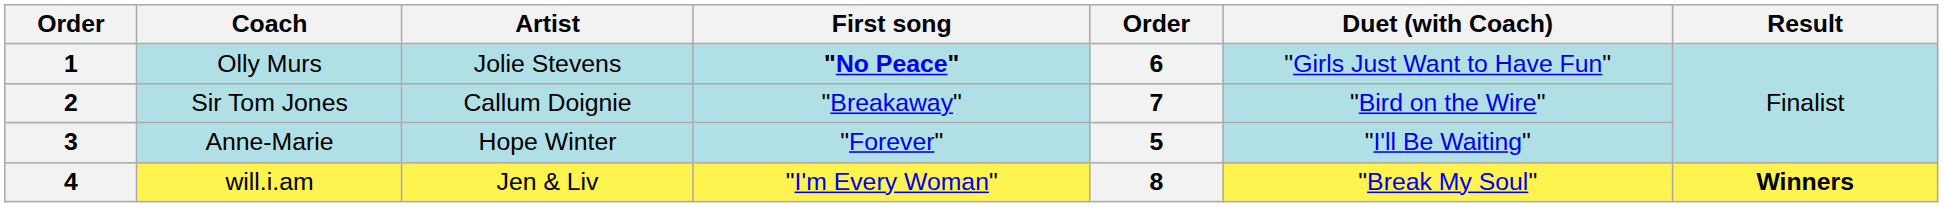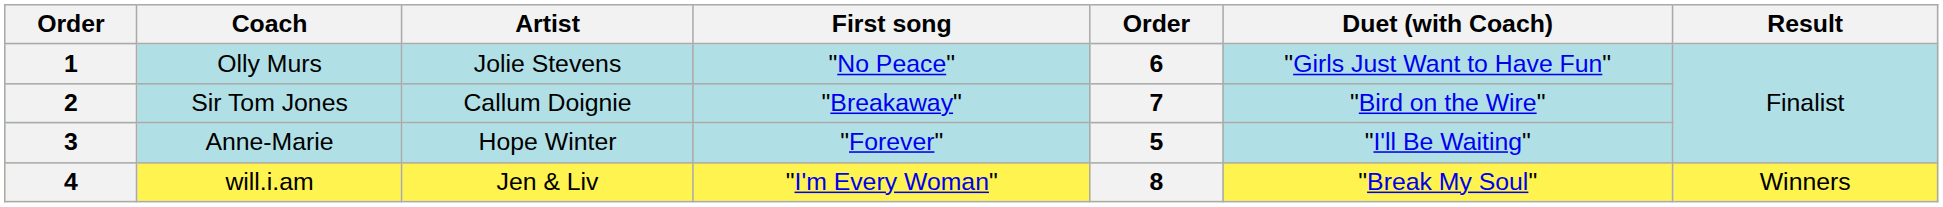(892, 63) bold -> (892, 63) normal
(1805, 181) bold -> (1805, 181) normal
